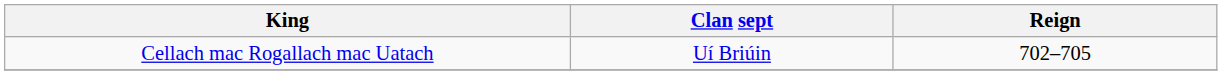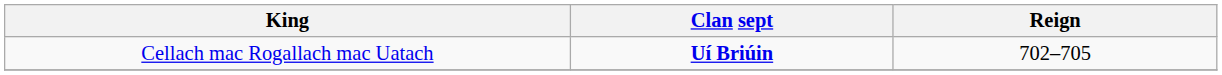(732, 53) normal -> (732, 53) bold
